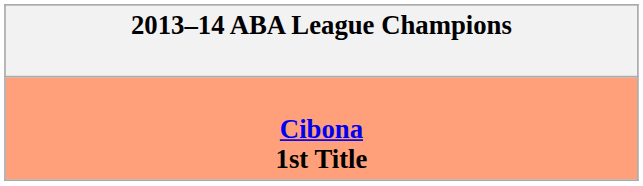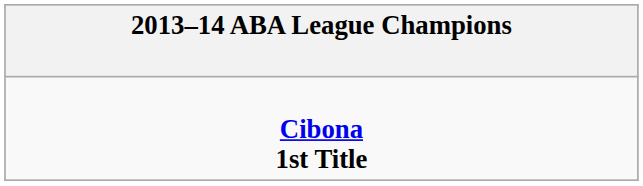(321, 143) lightsalmon background -> (321, 143) no background
